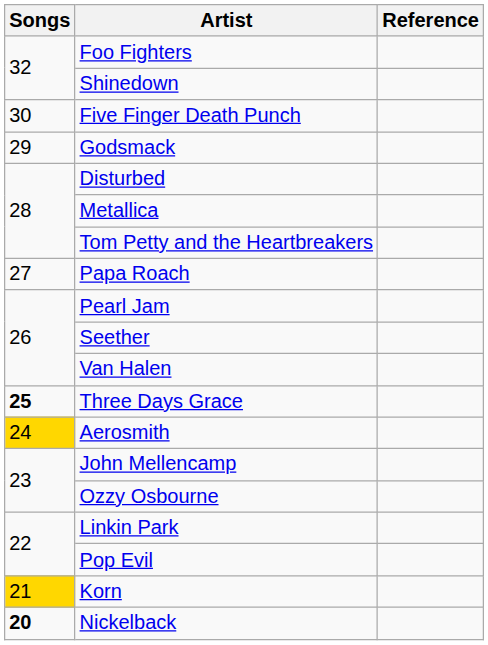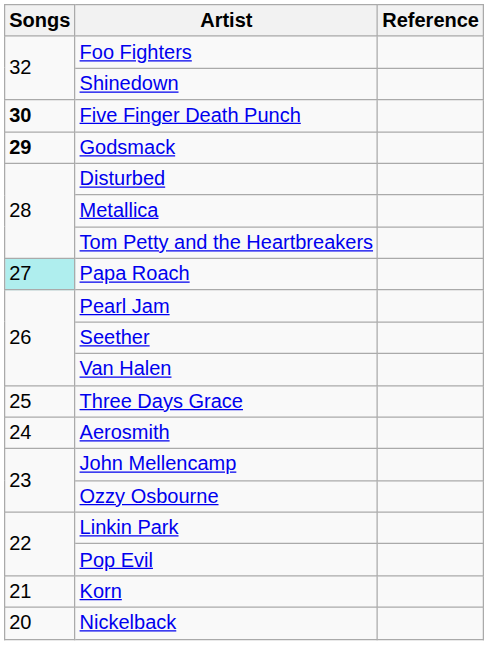(20, 115) normal -> (20, 115) bold
(20, 147) normal -> (20, 147) bold
(20, 274) no background -> (20, 274) paleturquoise background
(20, 400) bold -> (20, 400) normal
(20, 432) gold background -> (20, 432) no background
(20, 591) gold background -> (20, 591) no background
(20, 623) bold -> (20, 623) normal
